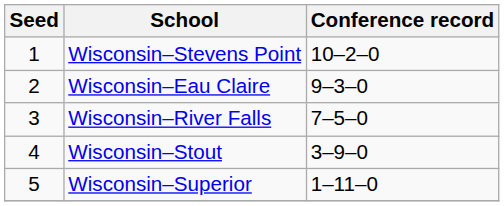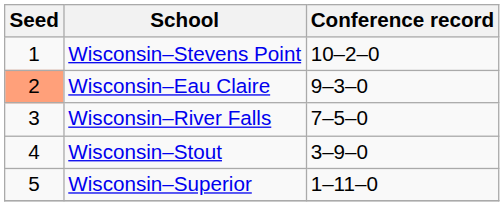(34, 86) no background -> (34, 86) lightsalmon background
